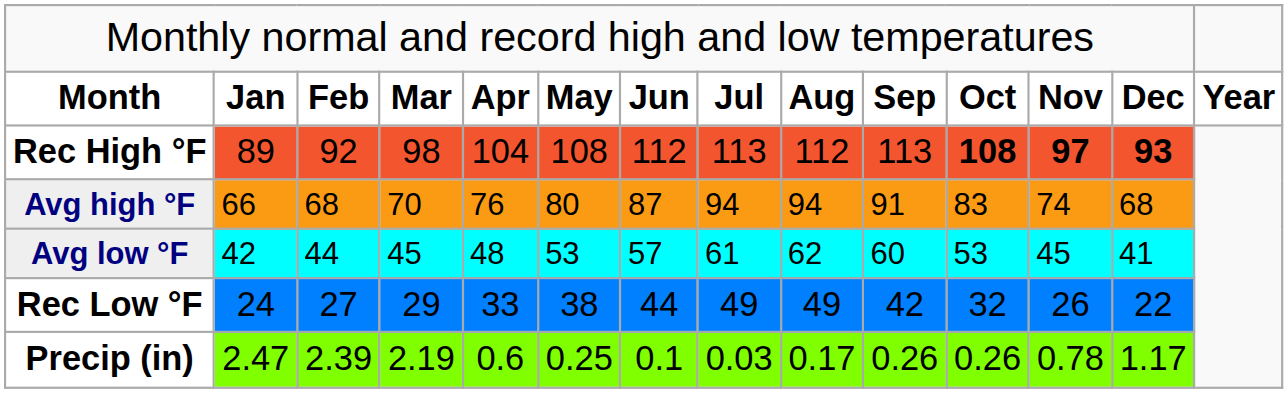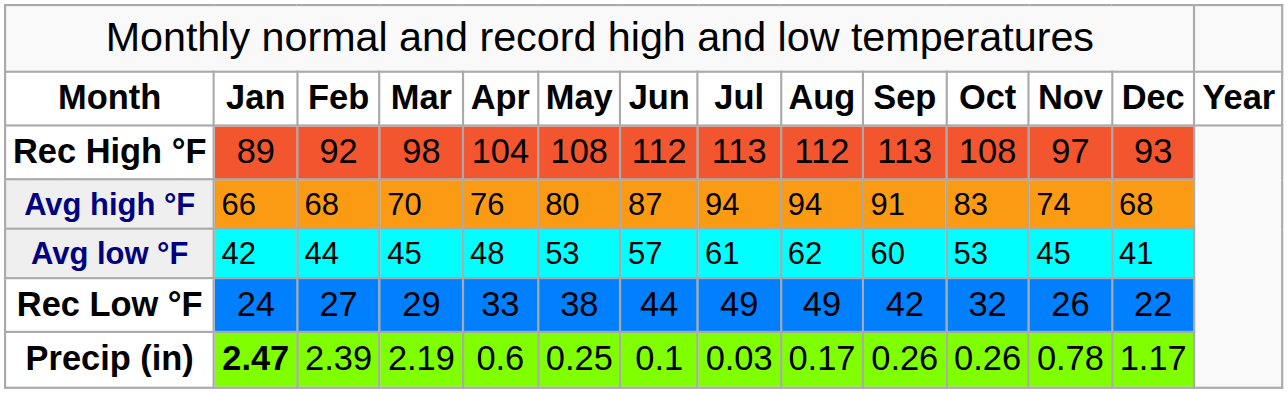(988, 152) bold -> (988, 152) normal
(1070, 152) bold -> (1070, 152) normal
(1153, 152) bold -> (1153, 152) normal
(256, 359) normal -> (256, 359) bold
